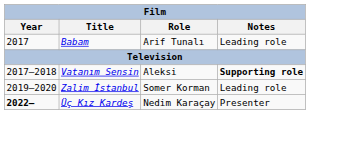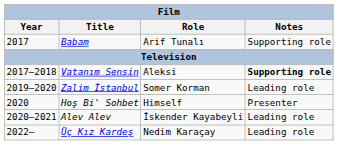(253, 42) Leading role -> (289, 42) Supporting role
+ row: (100, 102)
+ row: (86, 117)
(20, 102) bold -> (20, 132) normal
(245, 102) Presenter -> (281, 132) Leading role
